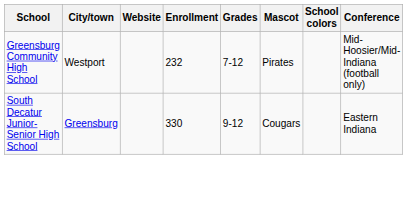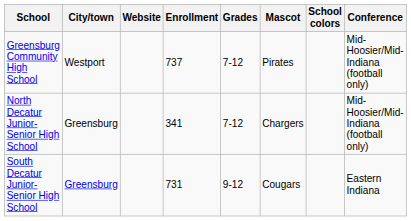(174, 62) 232 -> (174, 62) 737
+ row: (33, 123)
(174, 123) 330 -> (174, 185) 731
